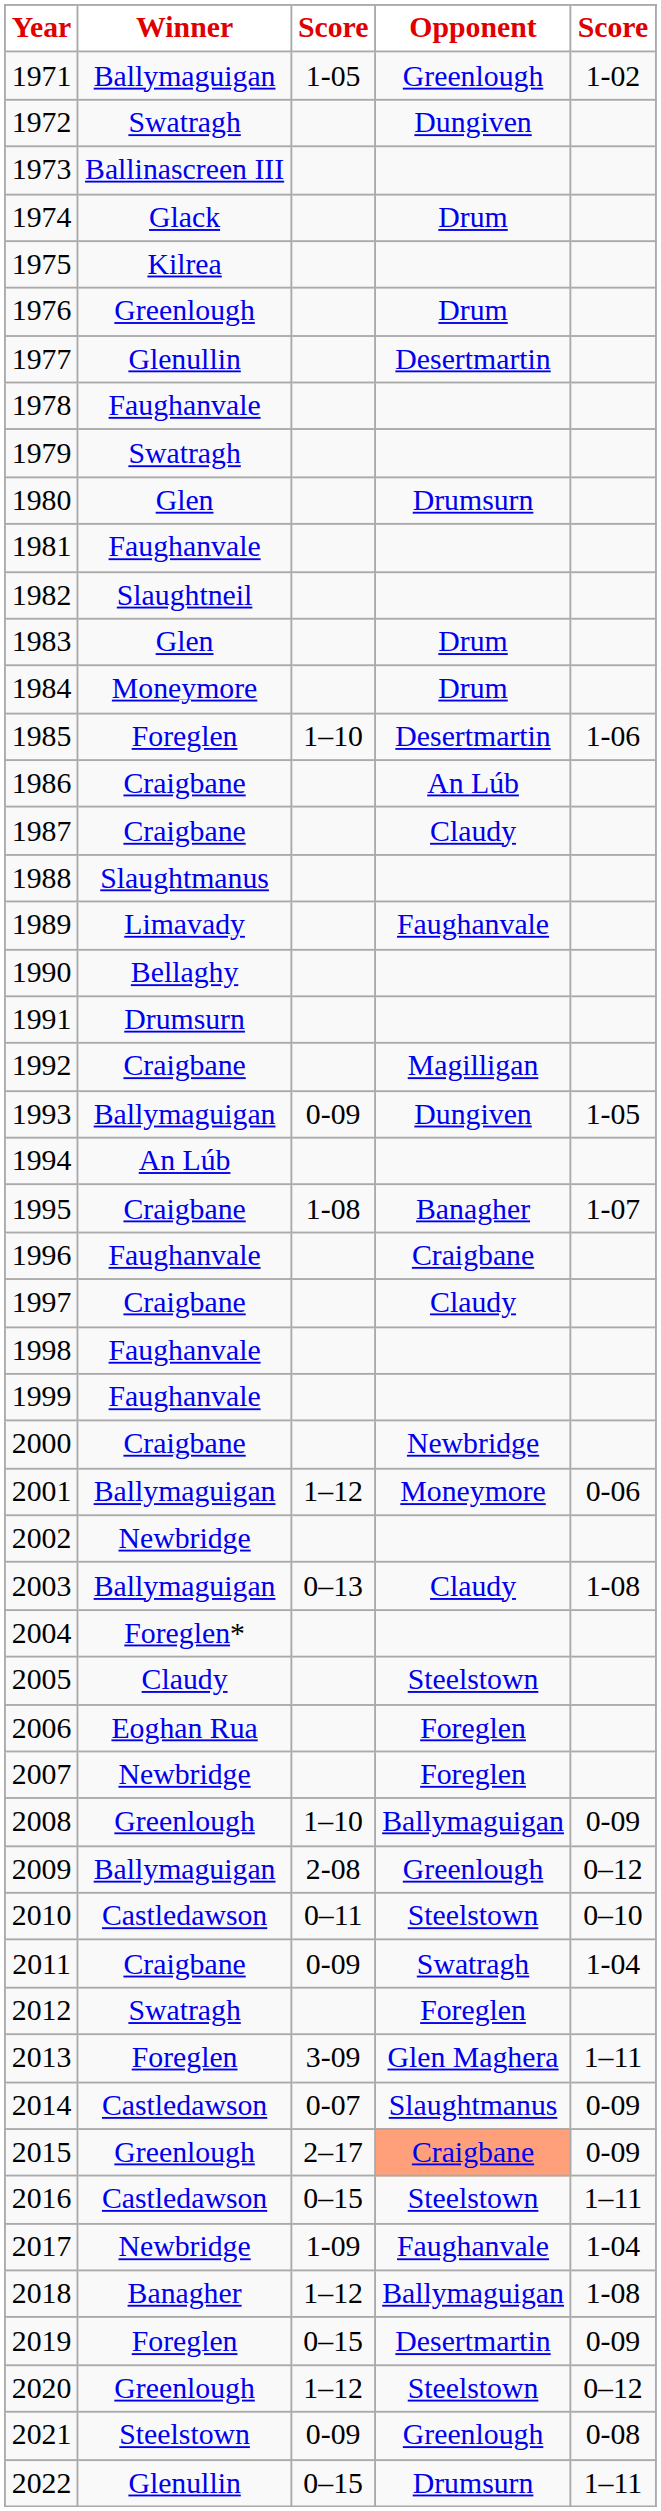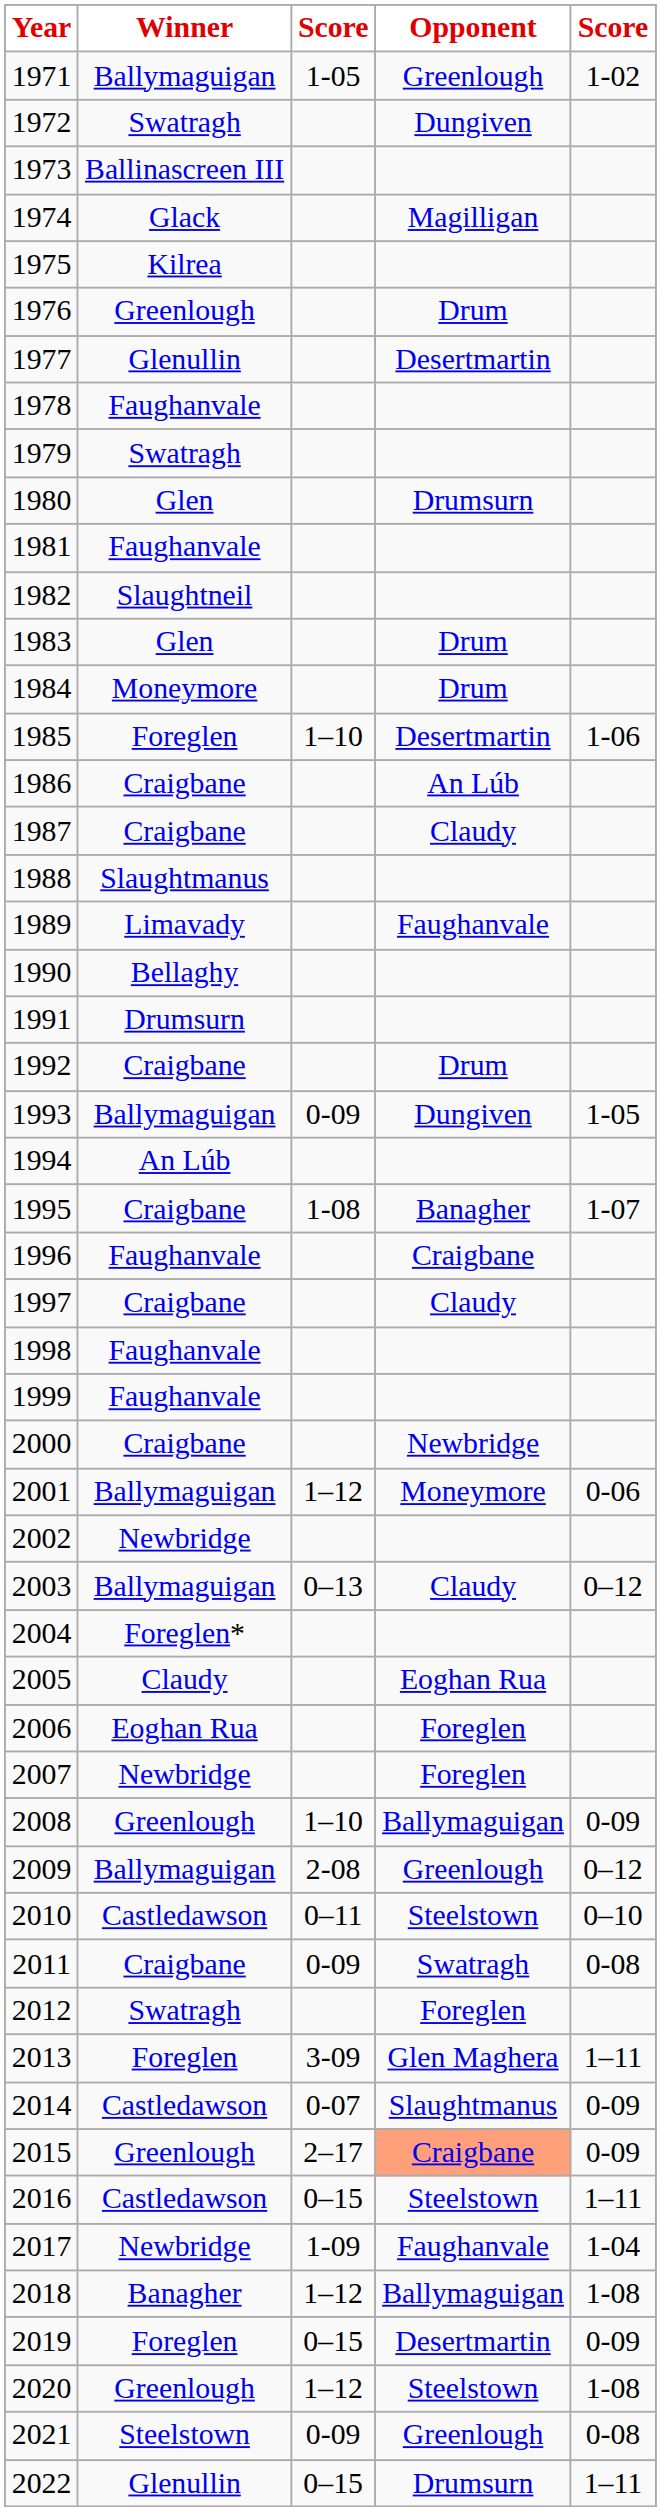(473, 216) Drum -> (473, 216) Magilligan
(473, 1066) Magilligan -> (473, 1066) Drum
(613, 1585) 1-08 -> (613, 1585) 0–12
(473, 1680) Steelstown -> (473, 1680) Eoghan Rua
(613, 1963) 1-04 -> (613, 1963) 0-08
(613, 2387) 0–12 -> (613, 2387) 1-08
